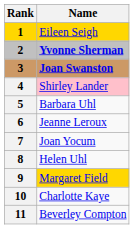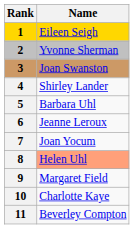(81, 50) bold -> (79, 50) normal
(76, 68) bold -> (74, 68) normal
(74, 86) pink background -> (74, 86) no background
(63, 159) no background -> (63, 159) lightsalmon background
(74, 178) gold background -> (74, 178) no background
